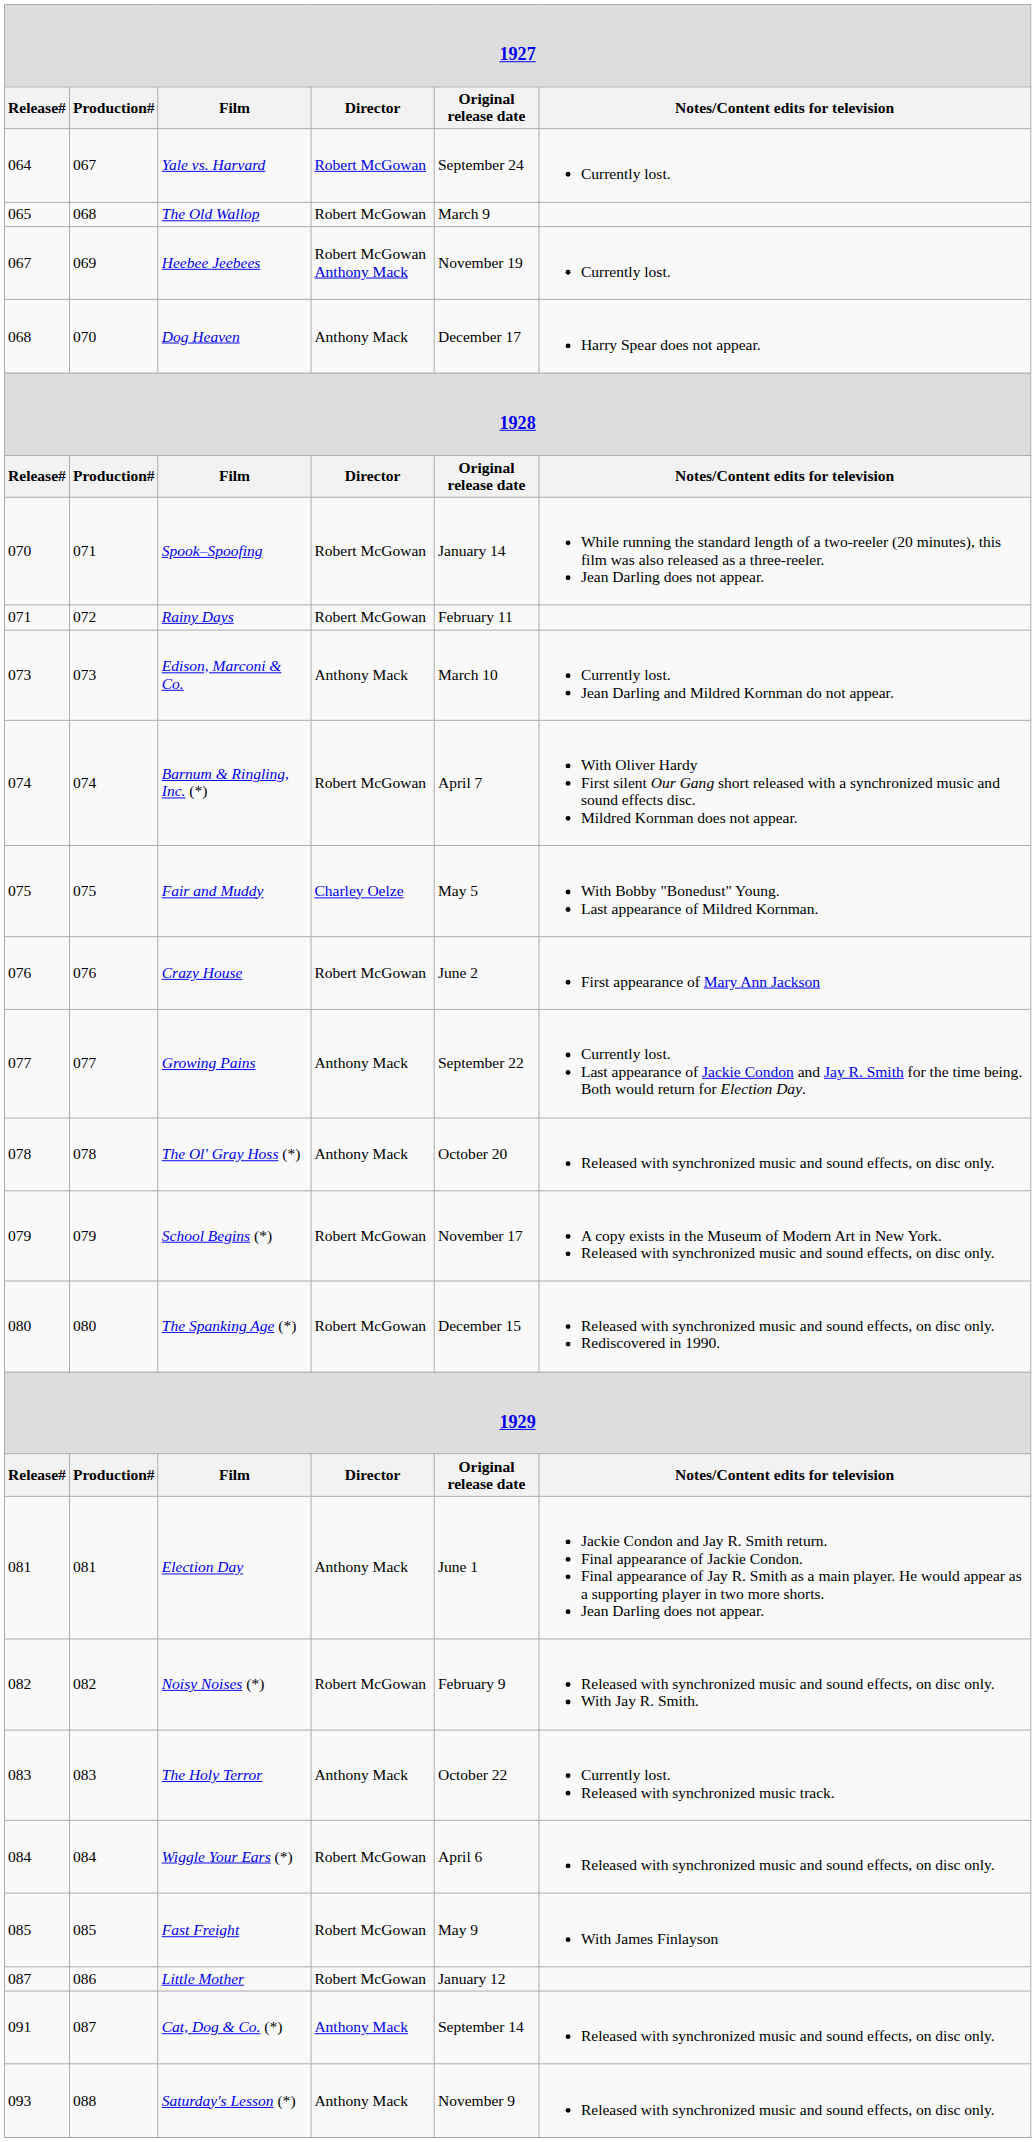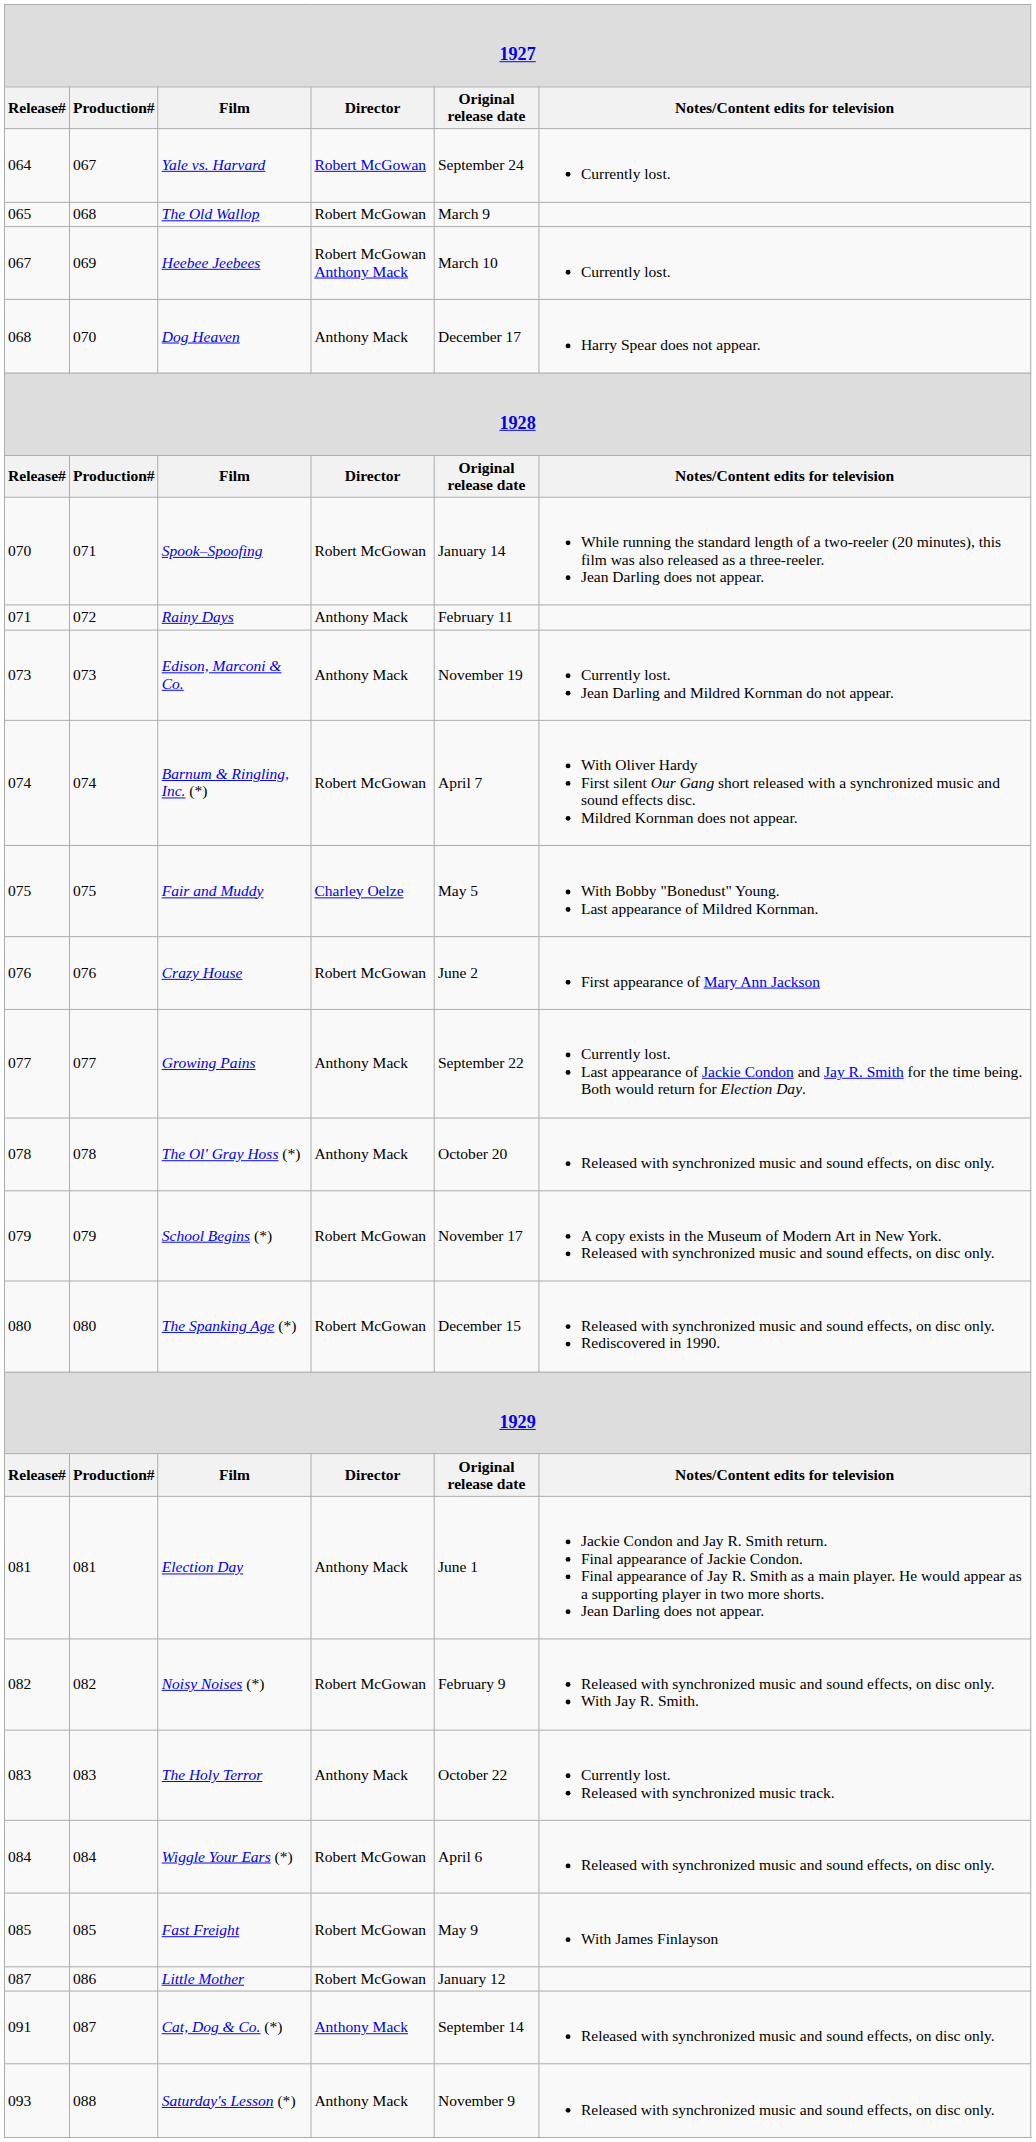(480, 263) November 19 -> (468, 263) March 10
(370, 617) Robert McGowan -> (361, 617) Anthony Mack
(468, 675) March 10 -> (480, 675) November 19
